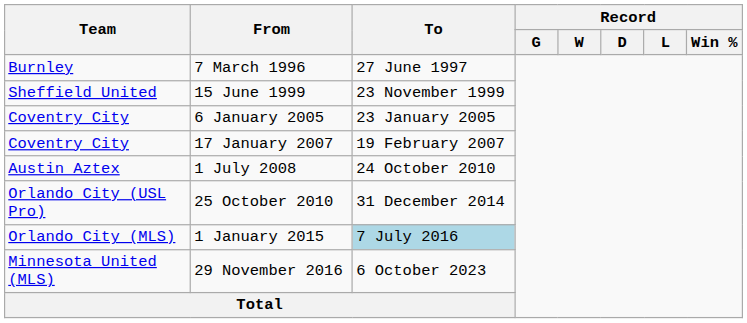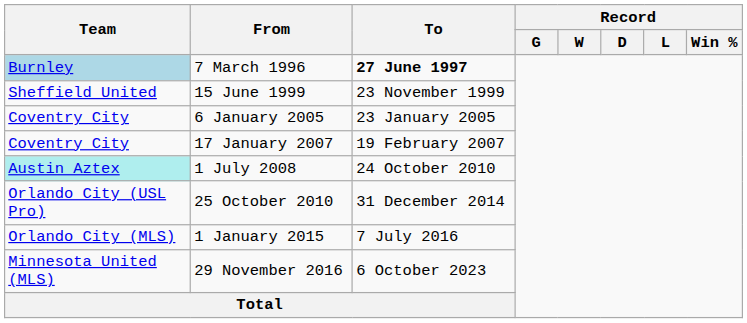(41, 68) no background -> (41, 68) lightblue background
(412, 68) normal -> (412, 68) bold
(64, 168) no background -> (64, 168) paleturquoise background
(407, 237) lightblue background -> (407, 237) no background
